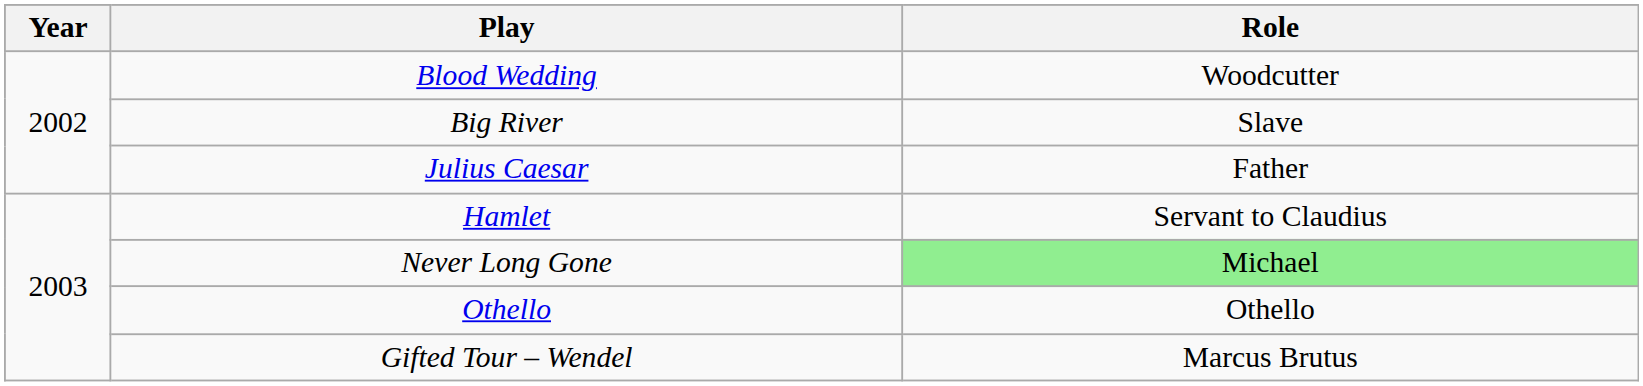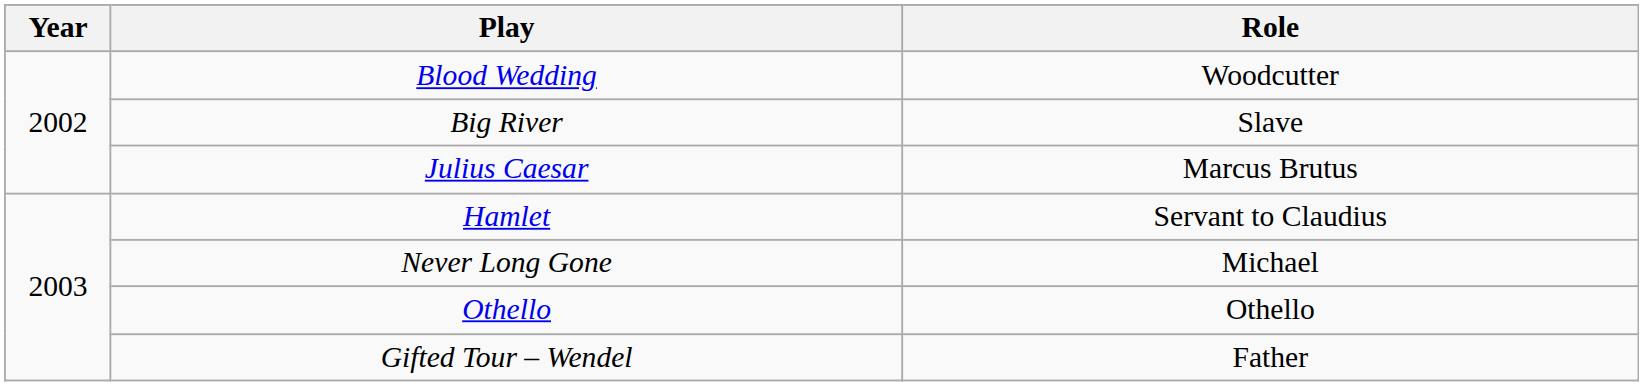(1270, 168) Father -> (1270, 168) Marcus Brutus
(1270, 262) lightgreen background -> (1270, 262) no background
(1270, 356) Marcus Brutus -> (1270, 356) Father
